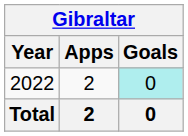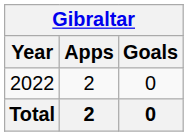(151, 83) paleturquoise background -> (151, 83) no background
